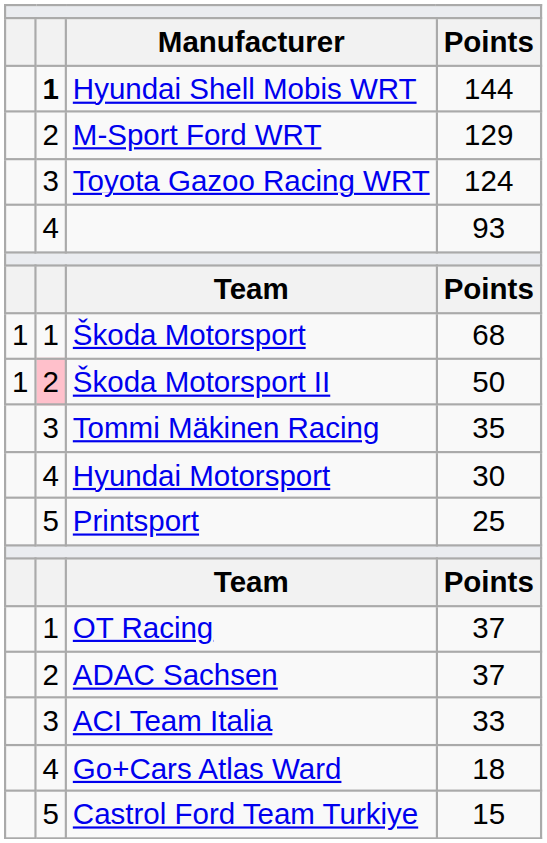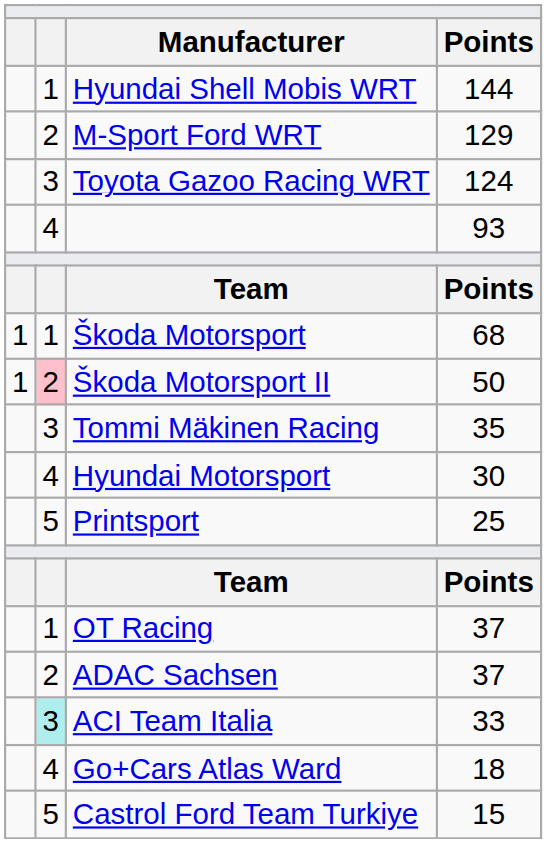(51, 88) bold -> (51, 88) normal
(51, 721) no background -> (51, 721) paleturquoise background
